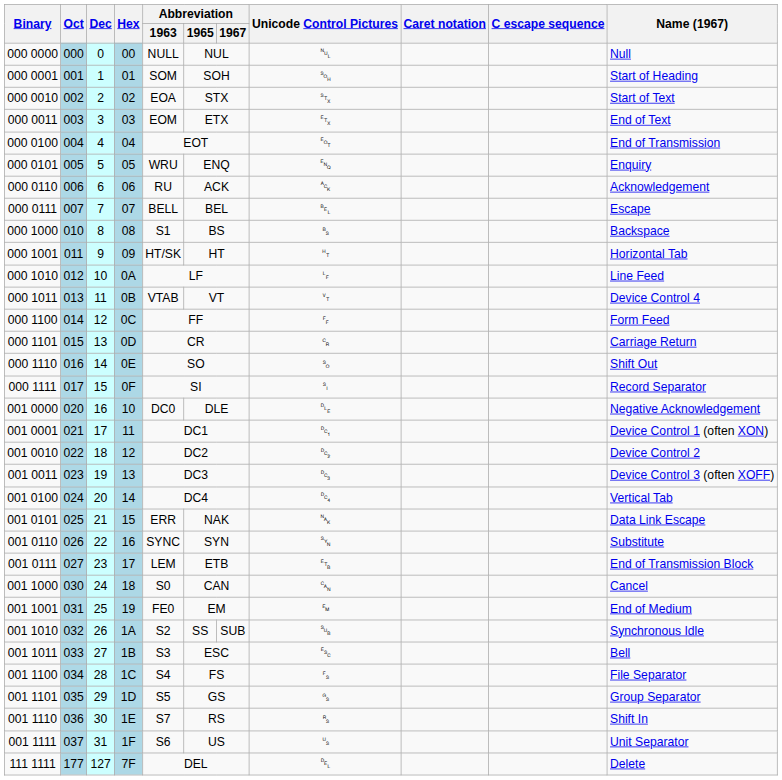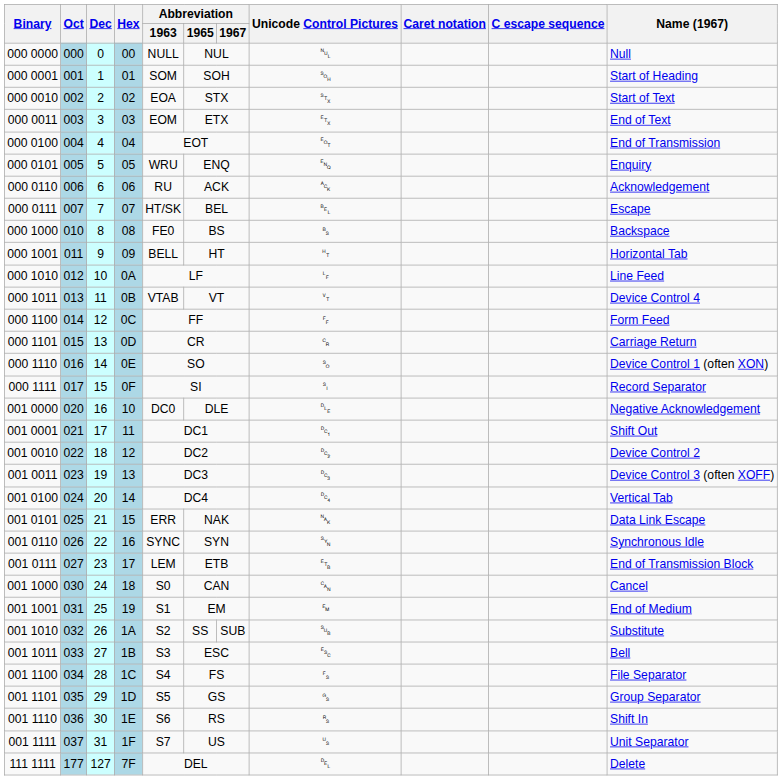(163, 209) BELL -> (163, 209) HT/SK
(163, 231) S1 -> (163, 231) FE0
(163, 253) HT/SK -> (163, 253) BELL
(634, 364) Shift Out -> (689, 364) Device Control 1 (often XON)
(689, 431) Device Control 1 (often XON) -> (634, 431) Shift Out
(637, 542) Substitute -> (657, 542) Synchronous Idle
(163, 608) FE0 -> (163, 608) S1
(657, 630) Synchronous Idle -> (637, 630) Substitute
(163, 719) S7 -> (163, 719) S6
(163, 741) S6 -> (163, 741) S7
